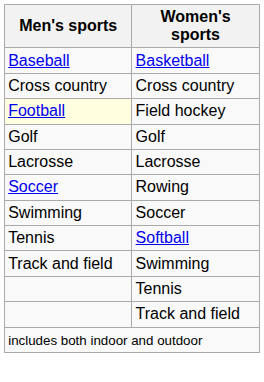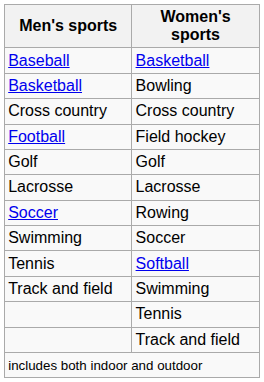+ row: (164, 85)
(37, 111) lightyellow background -> (37, 136) no background
